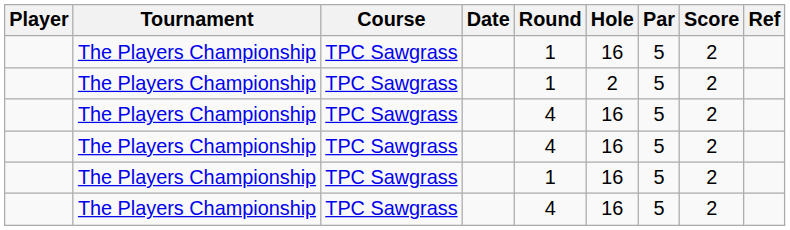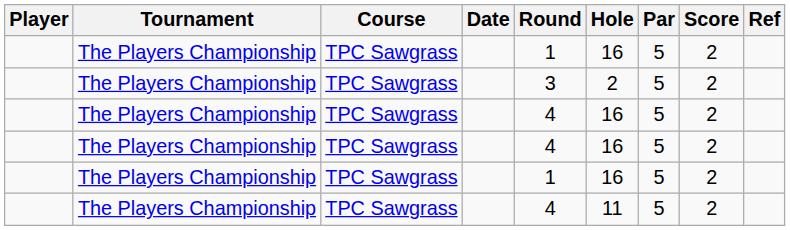(550, 83) 1 -> (550, 83) 3
(612, 209) 16 -> (612, 209) 11
